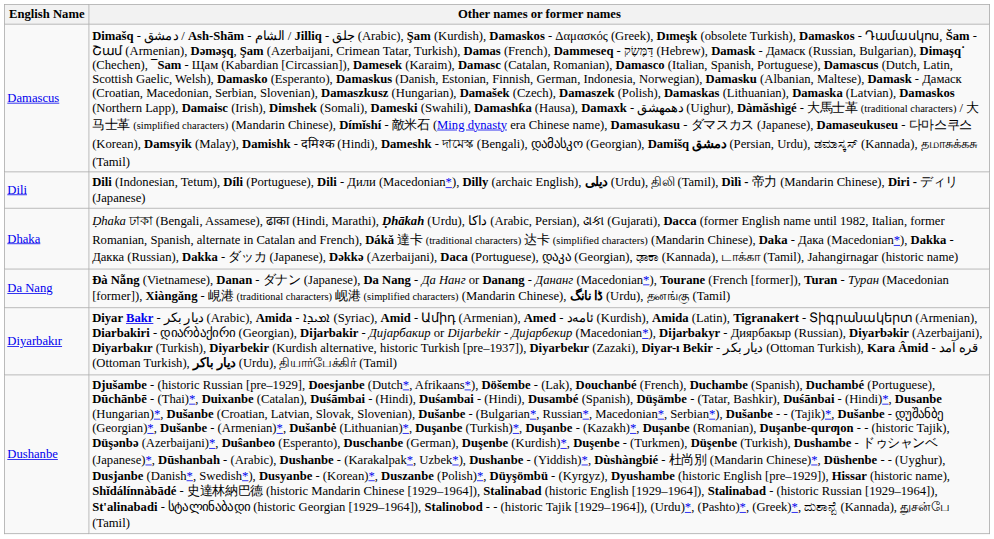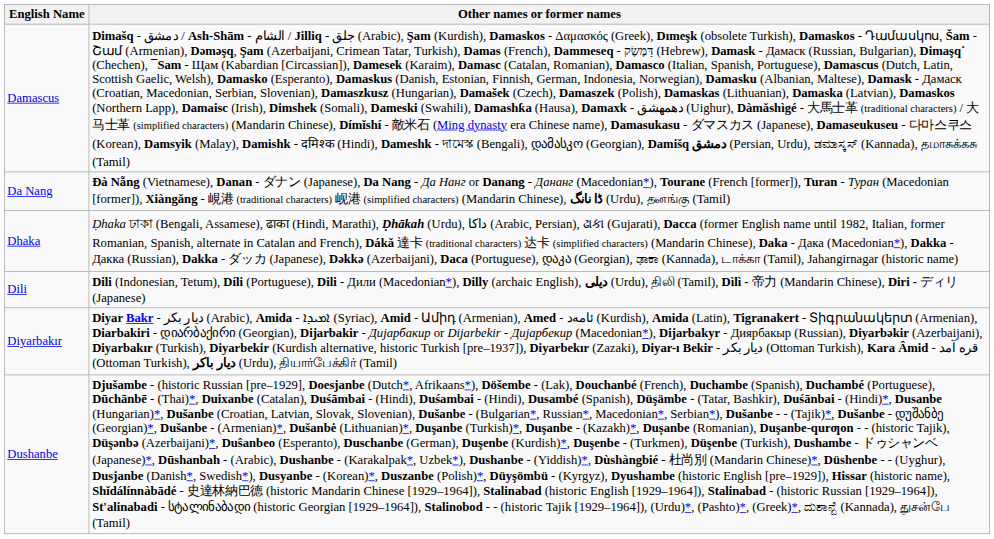rows swapped: (30, 288) <-> (17, 190)
